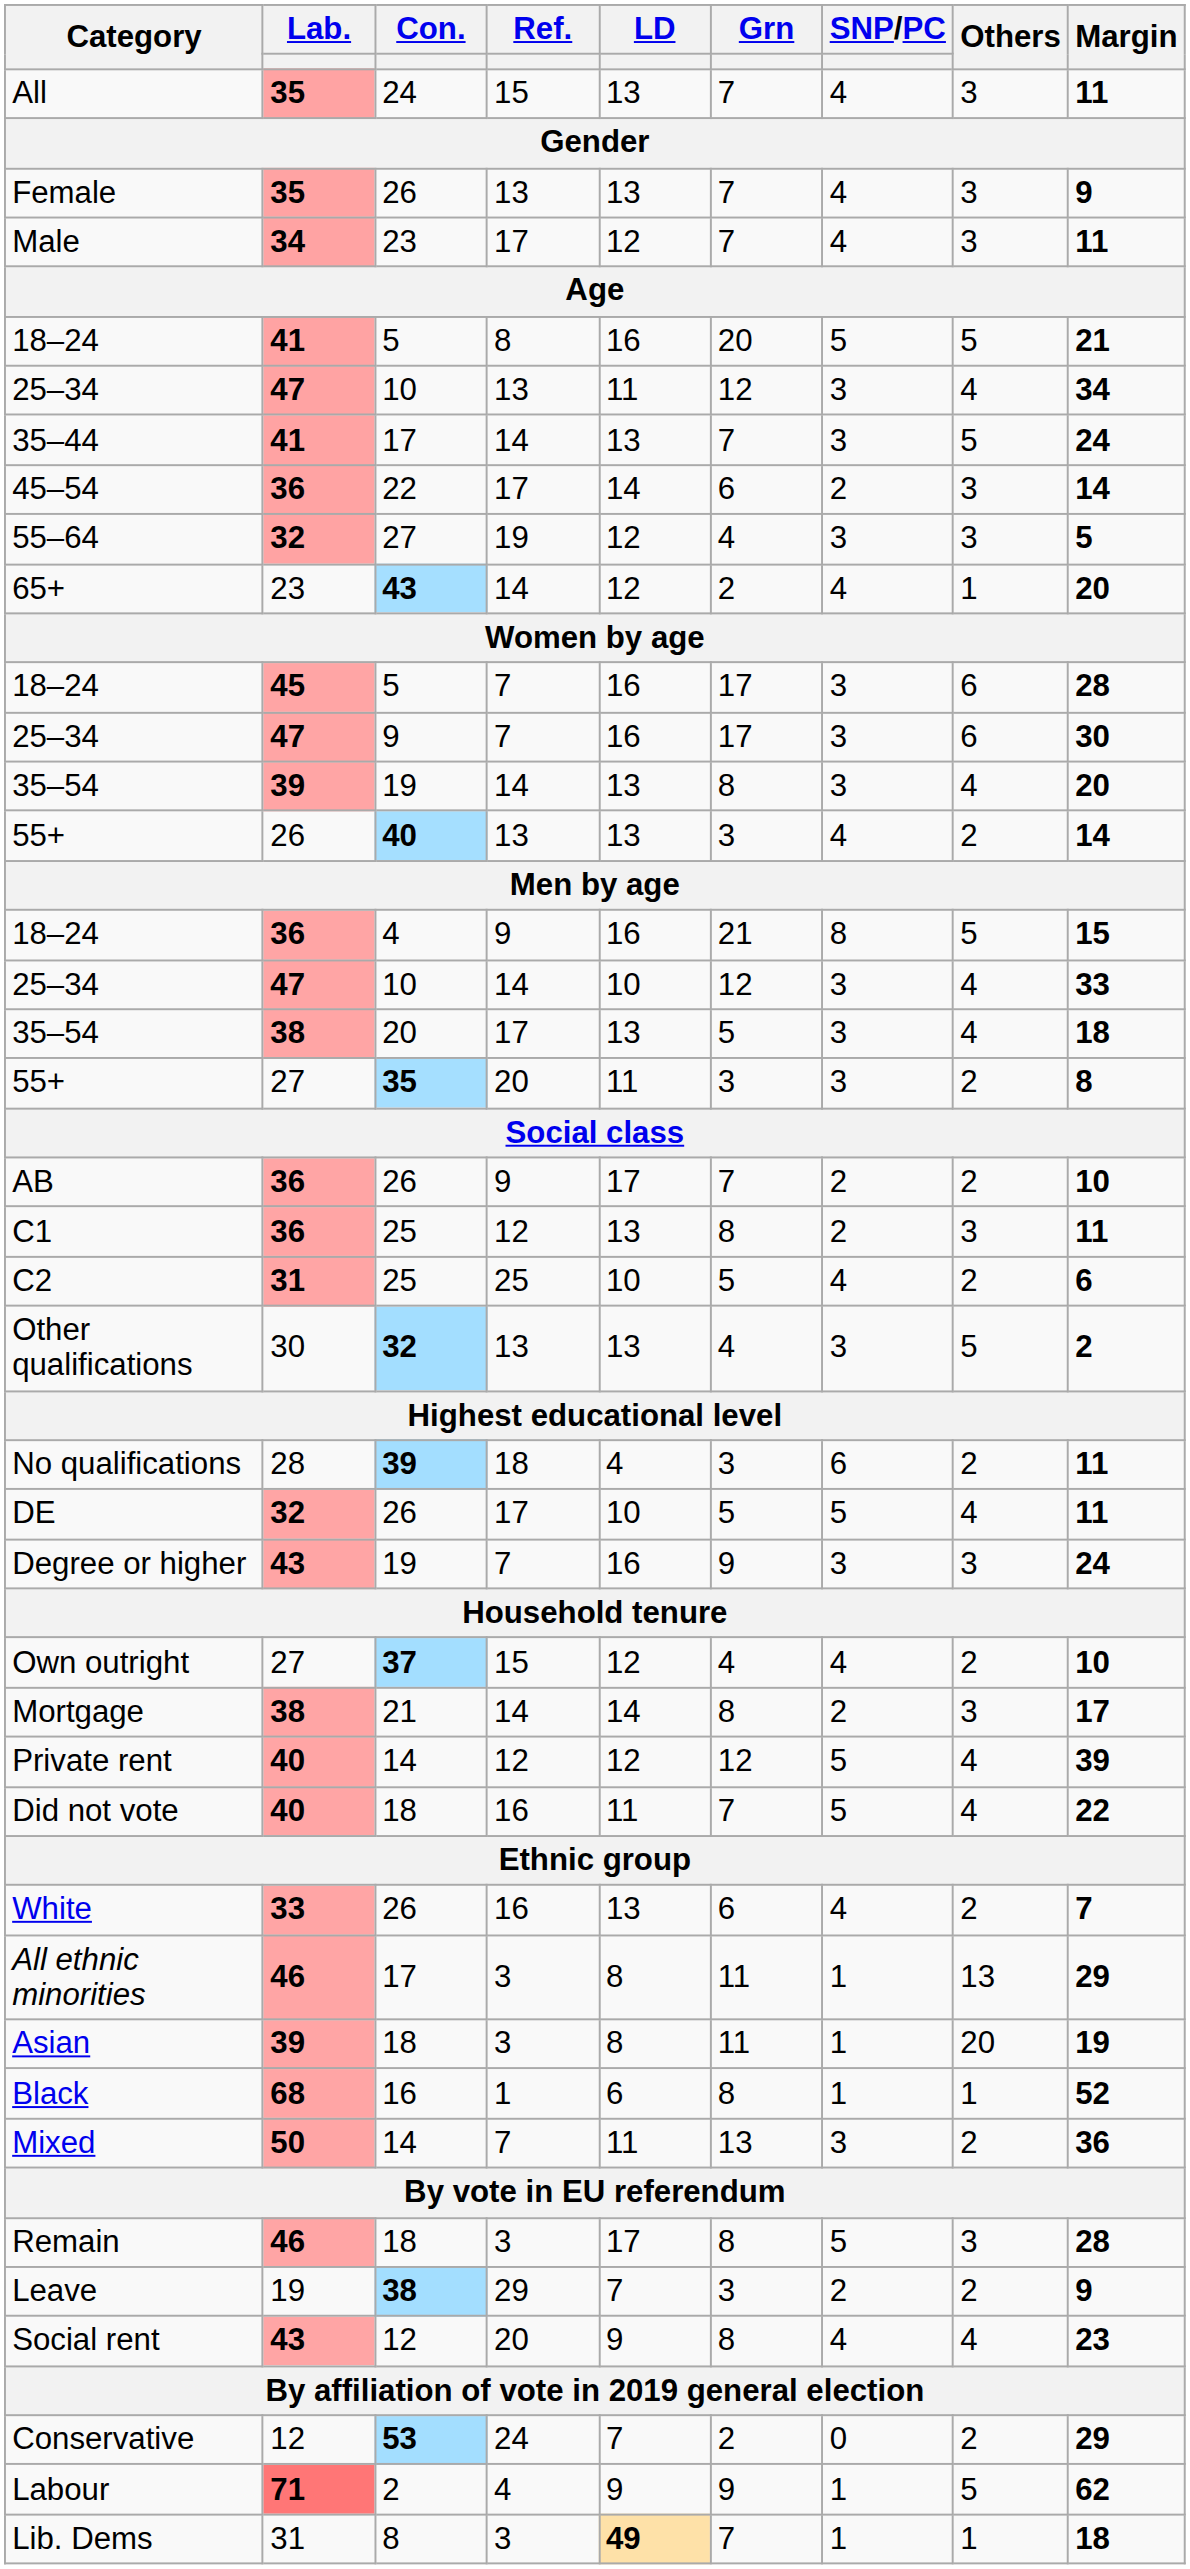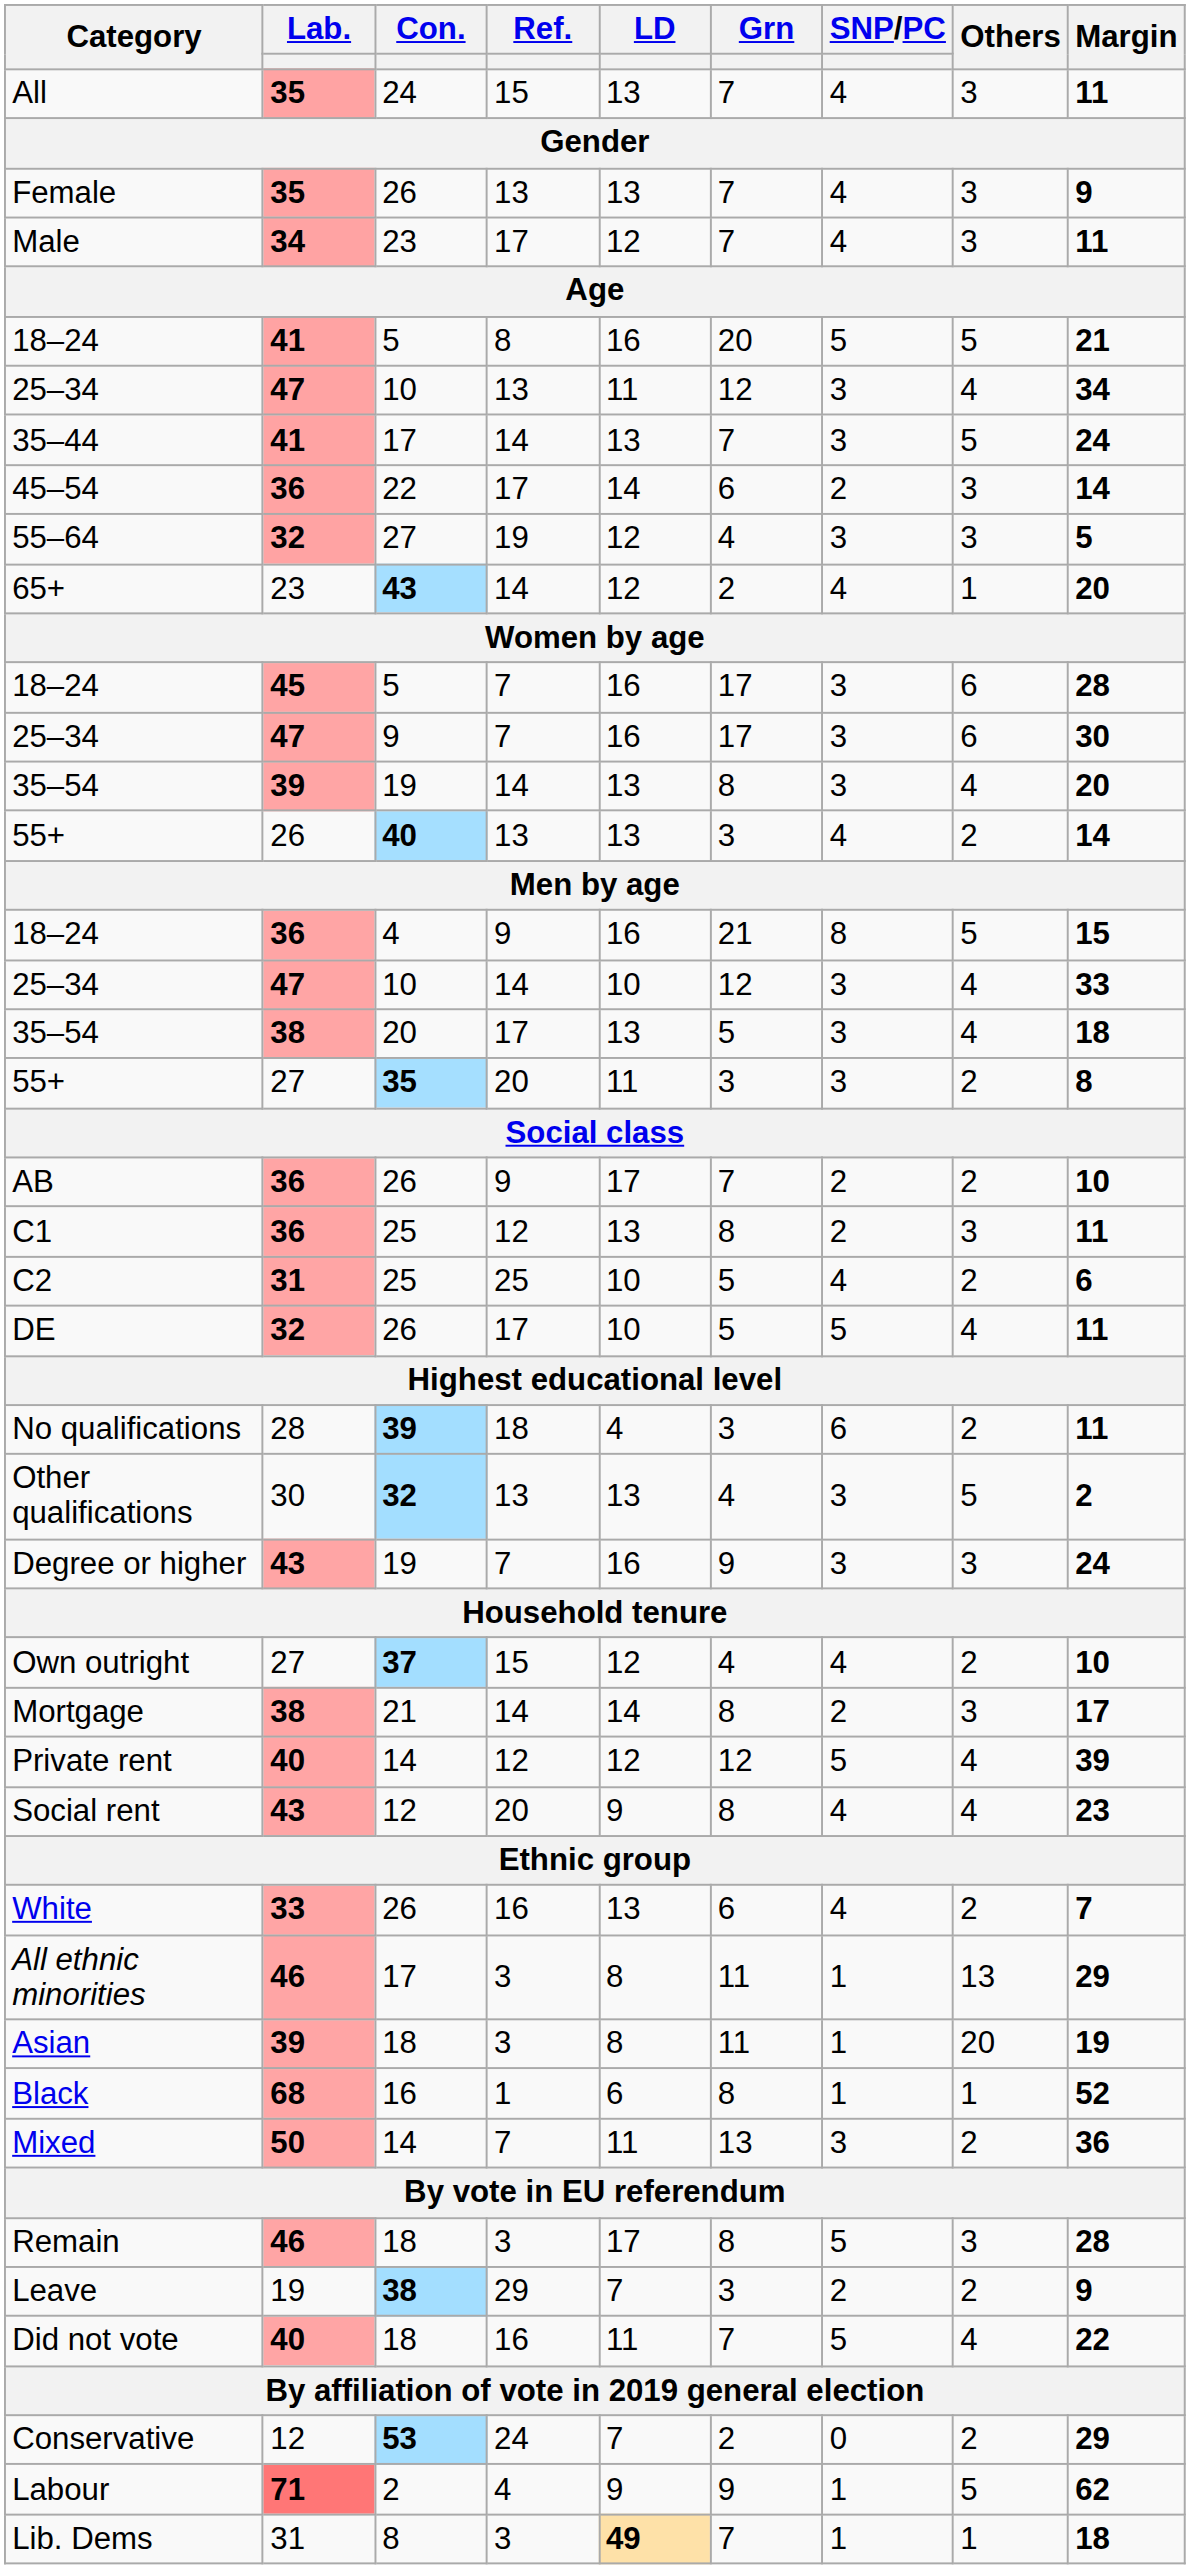rows swapped: (34, 1513) <-> (102, 1347)
rows swapped: (86, 2340) <-> (95, 1810)
